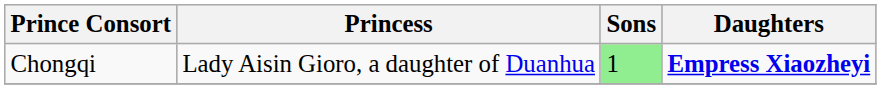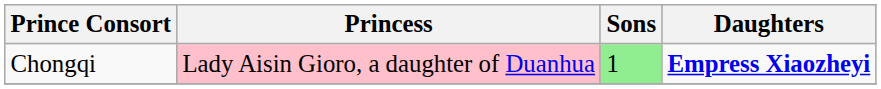(389, 63) no background -> (389, 63) pink background
